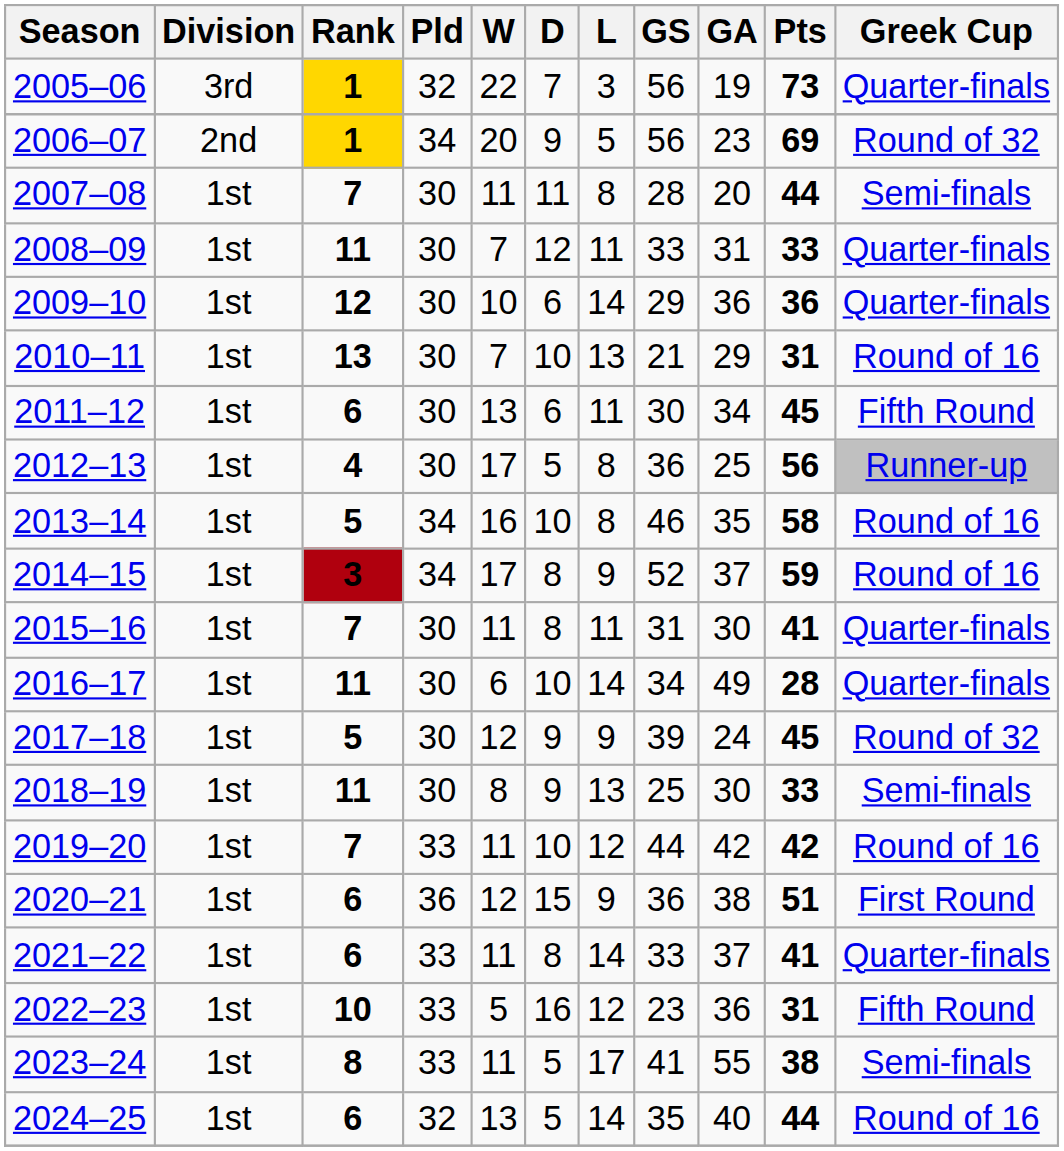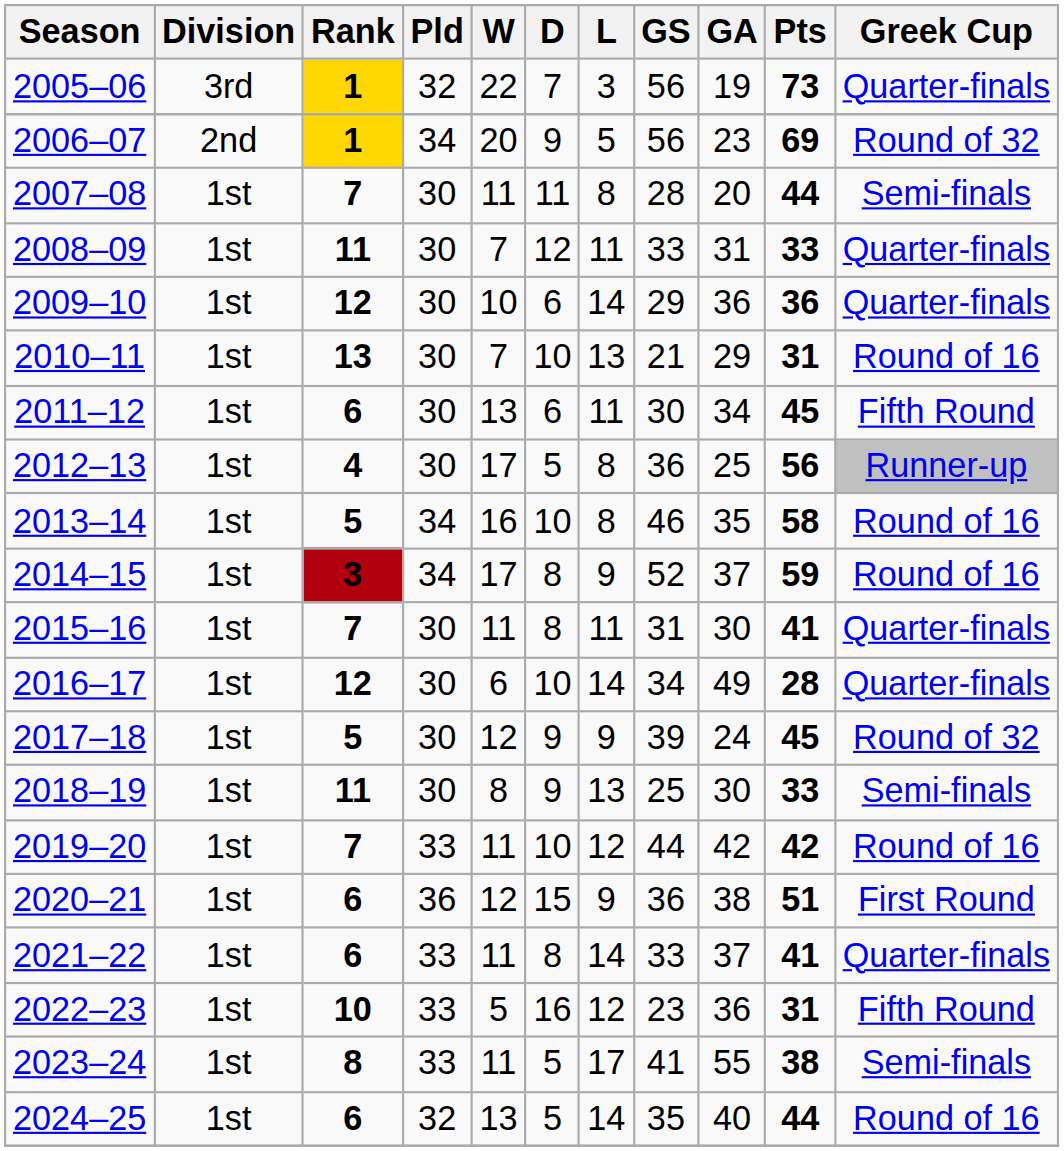(353, 683) 11 -> (353, 683) 12
